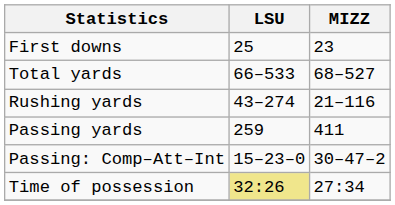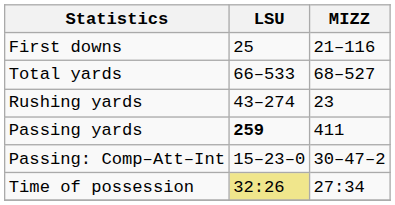(324, 47) 23 -> (344, 47) 21–116
(344, 103) 21–116 -> (324, 103) 23
(249, 131) normal -> (249, 131) bold
